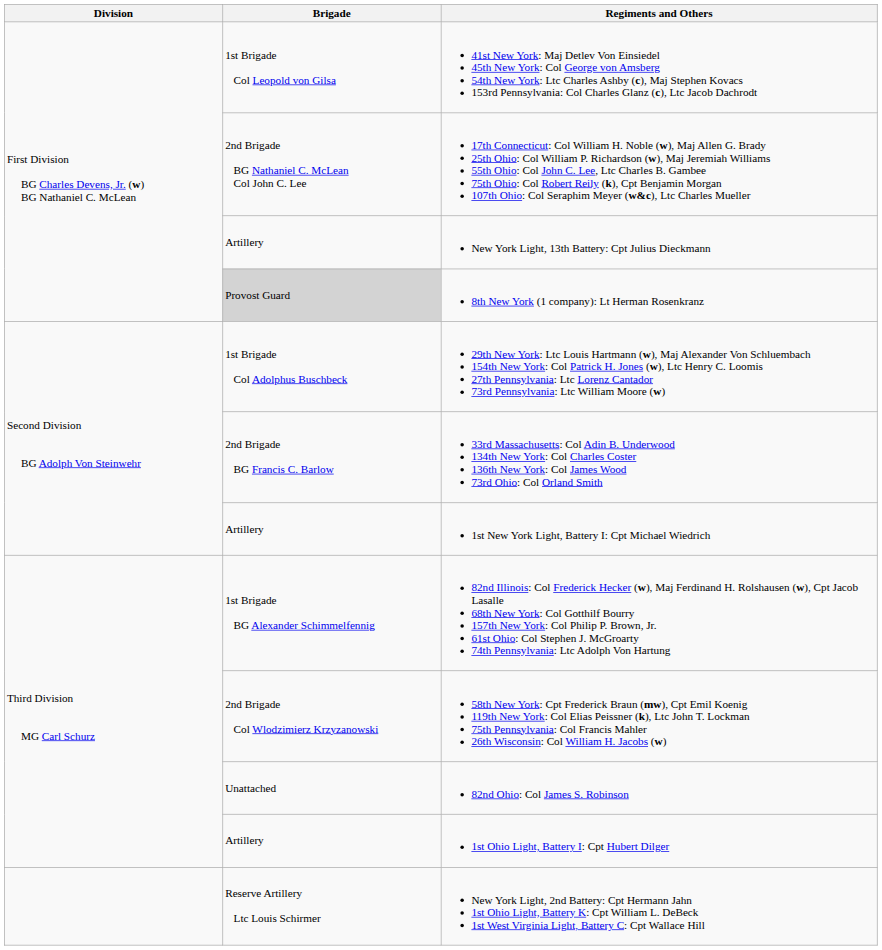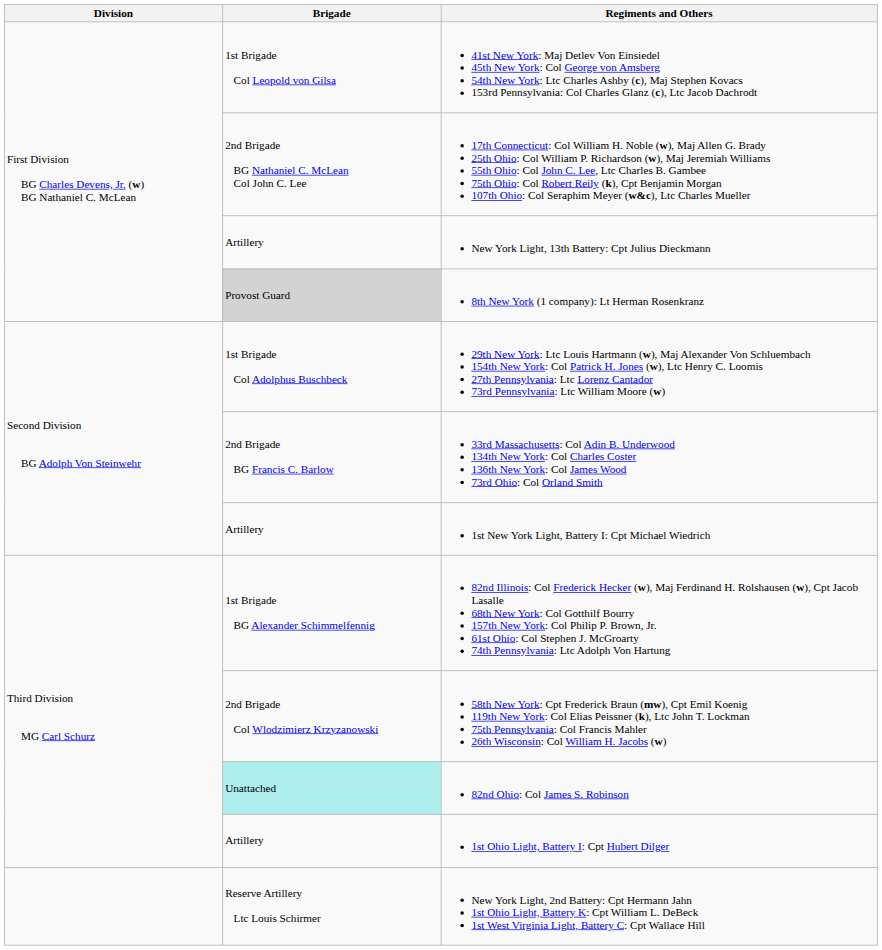(251, 788) no background -> (251, 788) paleturquoise background
